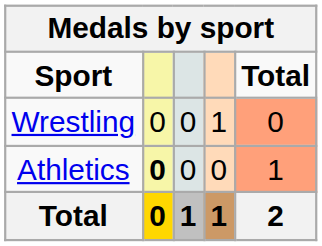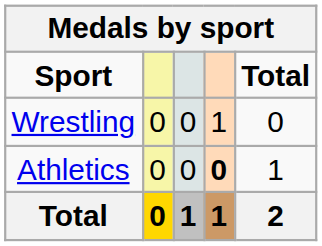(276, 122) lightsalmon background -> (276, 122) no background
(157, 169) bold -> (157, 169) normal
(219, 169) normal -> (219, 169) bold
(276, 169) lightsalmon background -> (276, 169) no background
